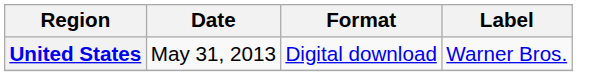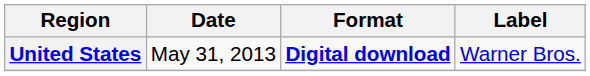(361, 53) normal -> (368, 53) bold
